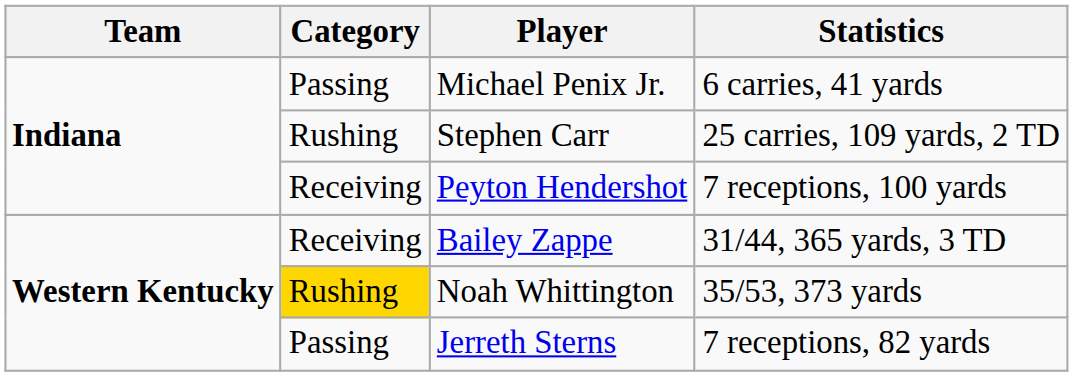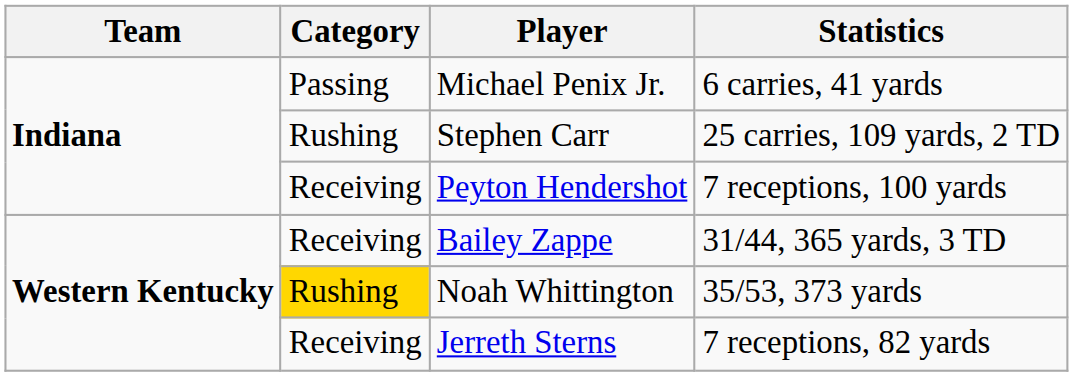(339, 343) Passing -> (355, 343) Receiving
